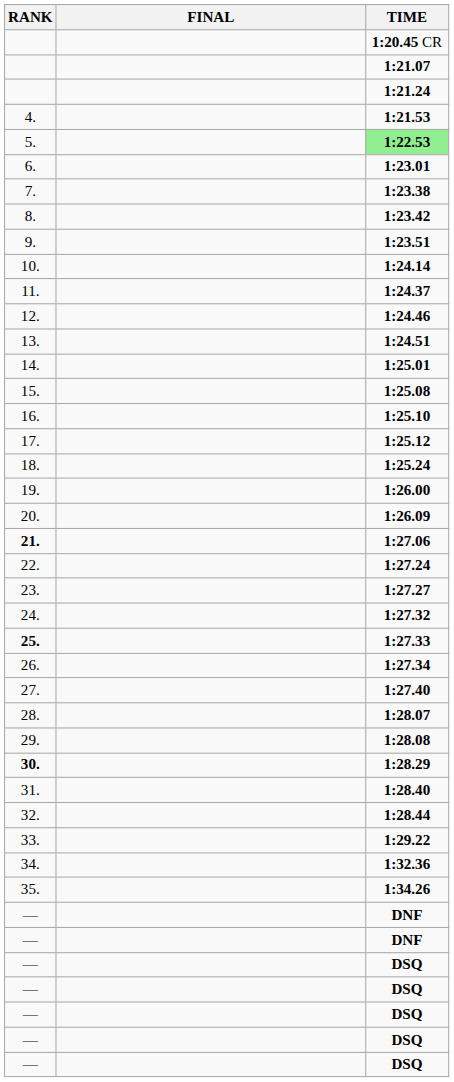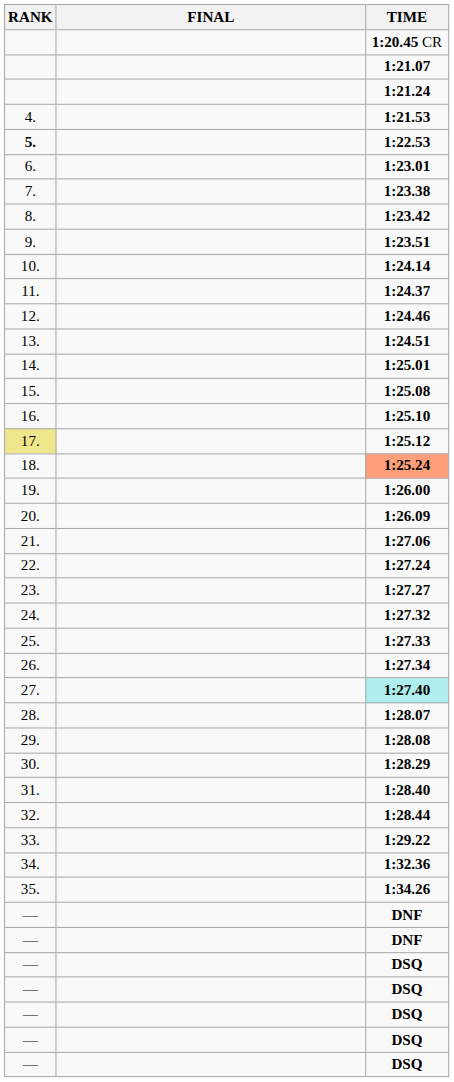(30, 142) normal -> (30, 142) bold
(407, 142) lightgreen background -> (407, 142) no background
(30, 441) no background -> (30, 441) khaki background
(407, 466) no background -> (407, 466) lightsalmon background
(30, 541) bold -> (30, 541) normal
(30, 640) bold -> (30, 640) normal
(407, 690) no background -> (407, 690) paleturquoise background
(30, 765) bold -> (30, 765) normal
